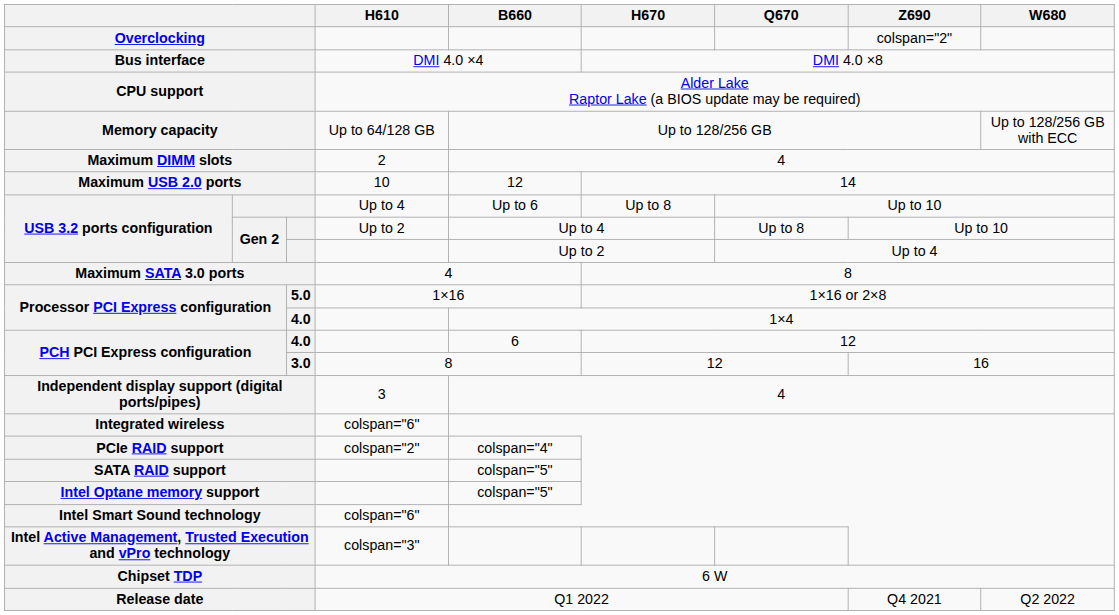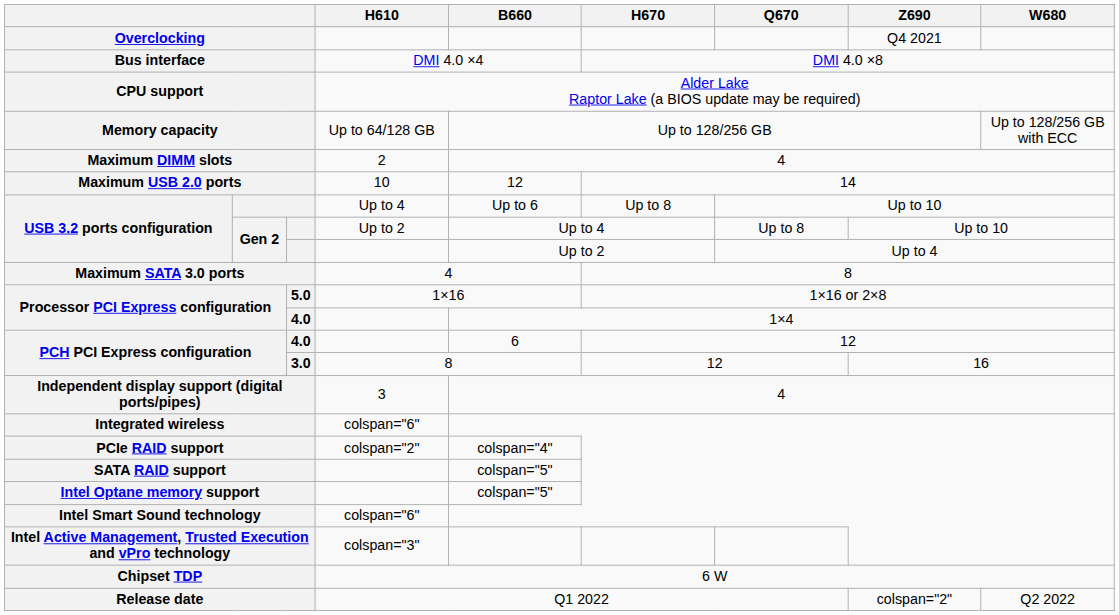(914, 38) colspan="2" -> (914, 38) Q4 2021
(914, 599) Q4 2021 -> (914, 599) colspan="2"
